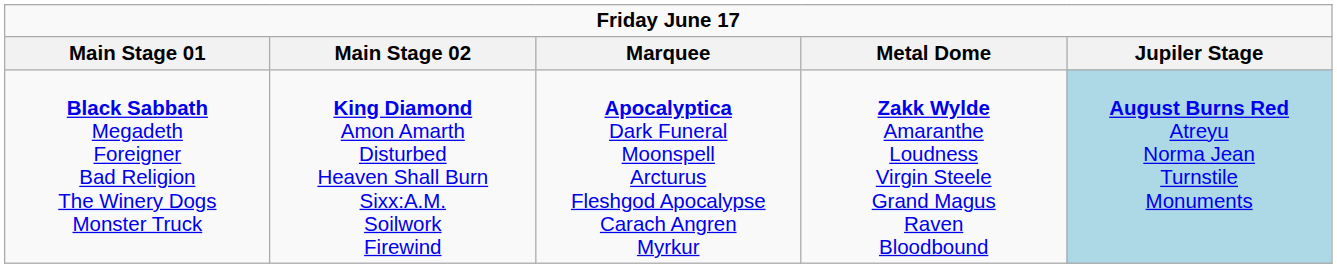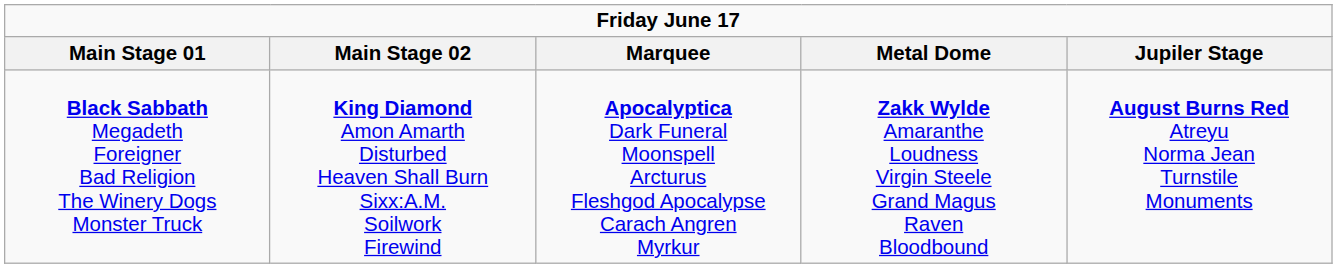(1199, 154) lightblue background -> (1199, 154) no background
